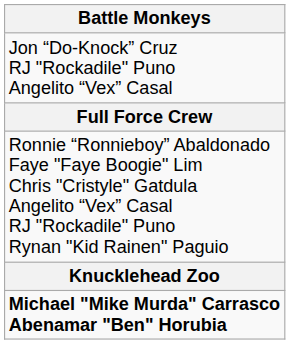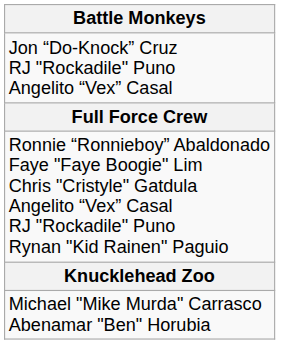(144, 314) bold -> (135, 314) normal
